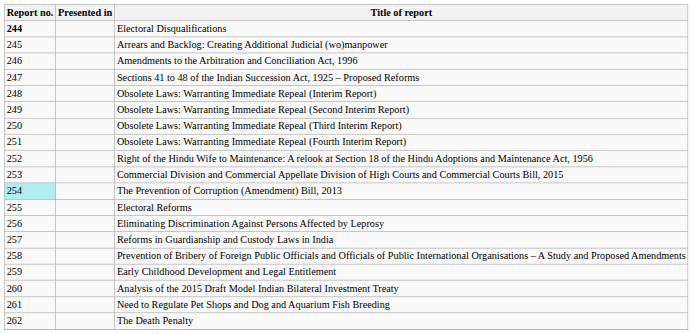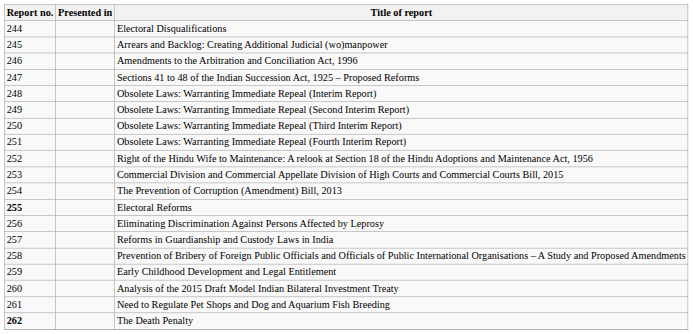(14, 28) bold -> (14, 28) normal
(14, 191) paleturquoise background -> (14, 191) no background
(14, 207) normal -> (14, 207) bold
(14, 321) normal -> (14, 321) bold
